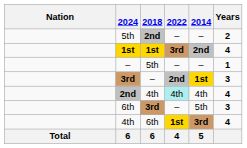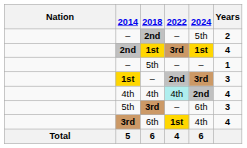columns swapped: (201, 22) <-> (128, 22)
